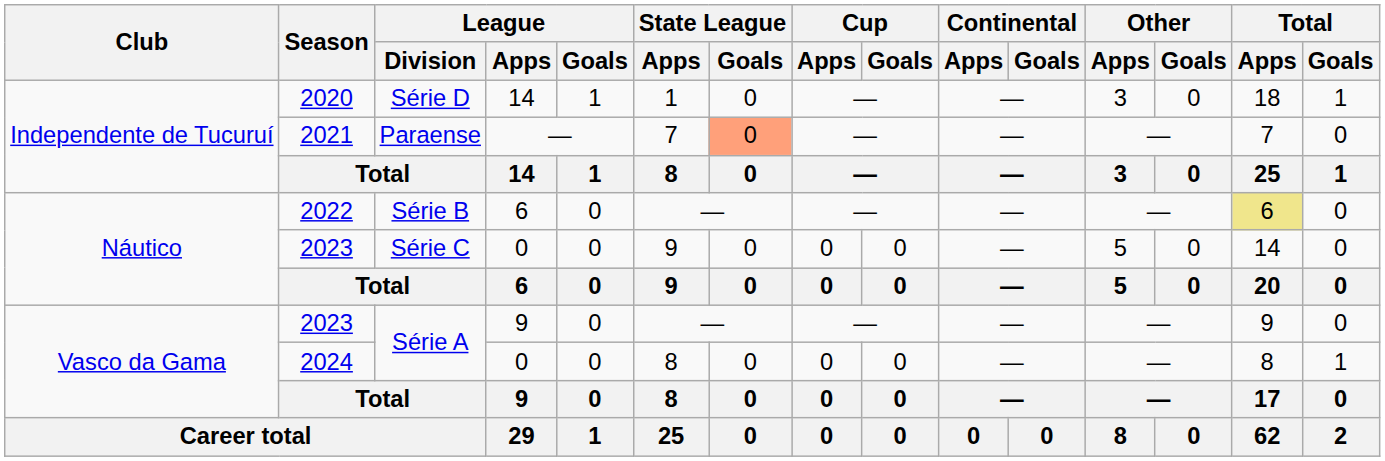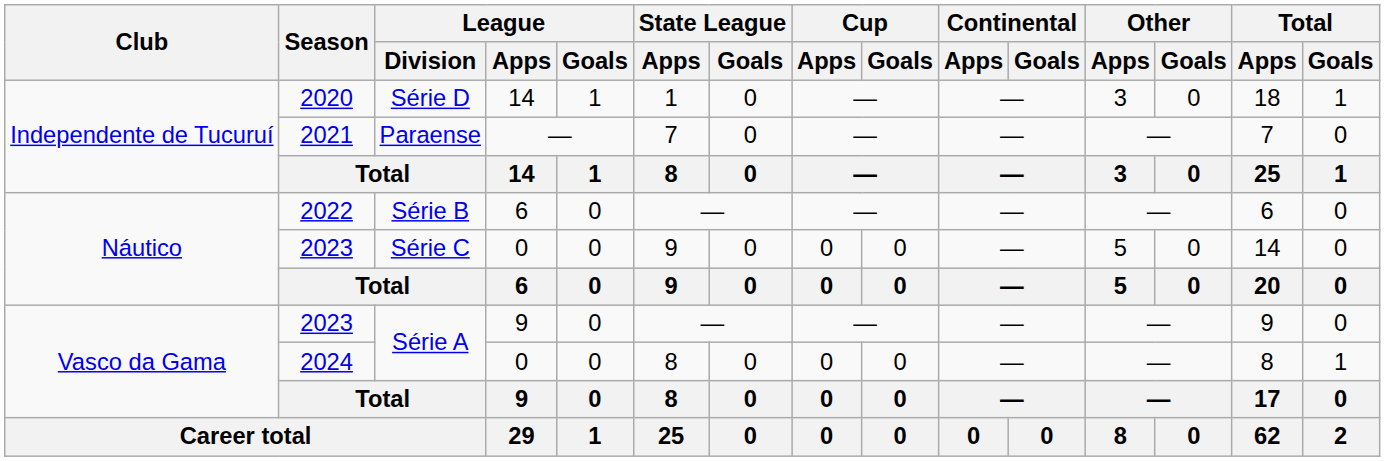(750, 135) lightsalmon background -> (750, 135) no background
(1267, 211) khaki background -> (1267, 211) no background
